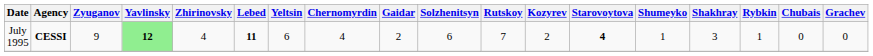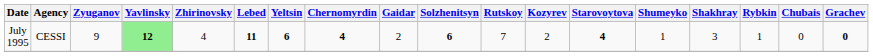(51, 36) bold -> (51, 36) normal
(287, 36) normal -> (287, 36) bold
(342, 36) normal -> (342, 36) bold
(449, 36) normal -> (449, 36) bold
(845, 36) normal -> (845, 36) bold
